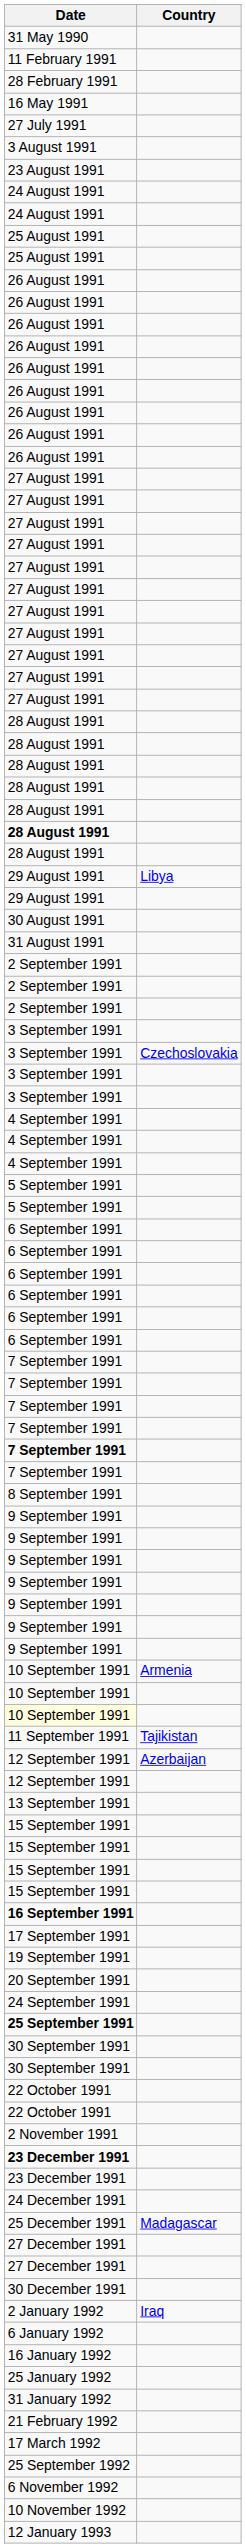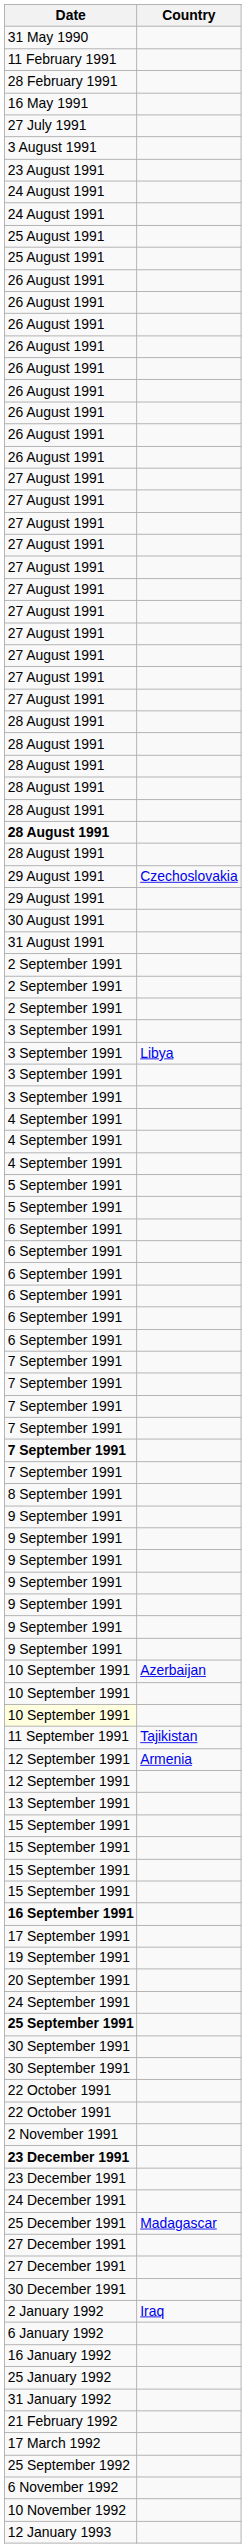(157, 876) Libya -> (189, 876) Czechoslovakia
(189, 1053) Czechoslovakia -> (157, 1053) Libya
(166, 1671) Armenia -> (173, 1671) Azerbaijan
(173, 1759) Azerbaijan -> (166, 1759) Armenia
